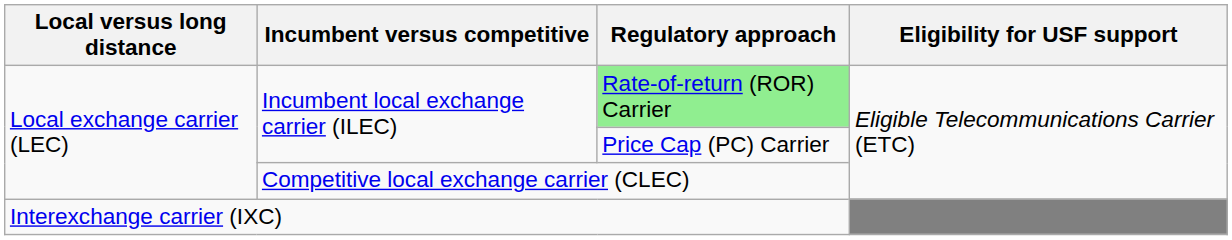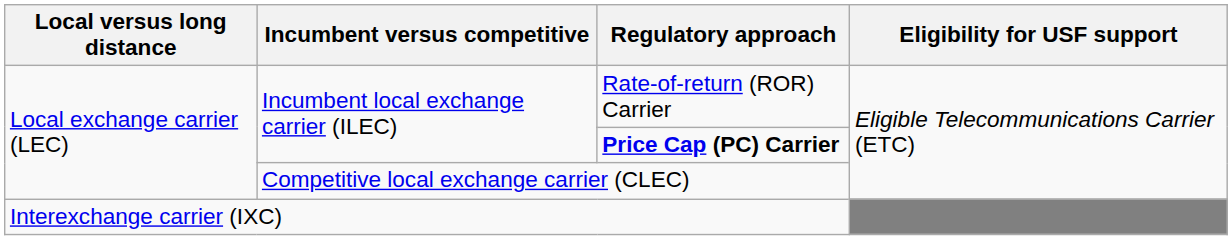(708, 96) lightgreen background -> (708, 96) no background
(716, 144) normal -> (721, 144) bold
